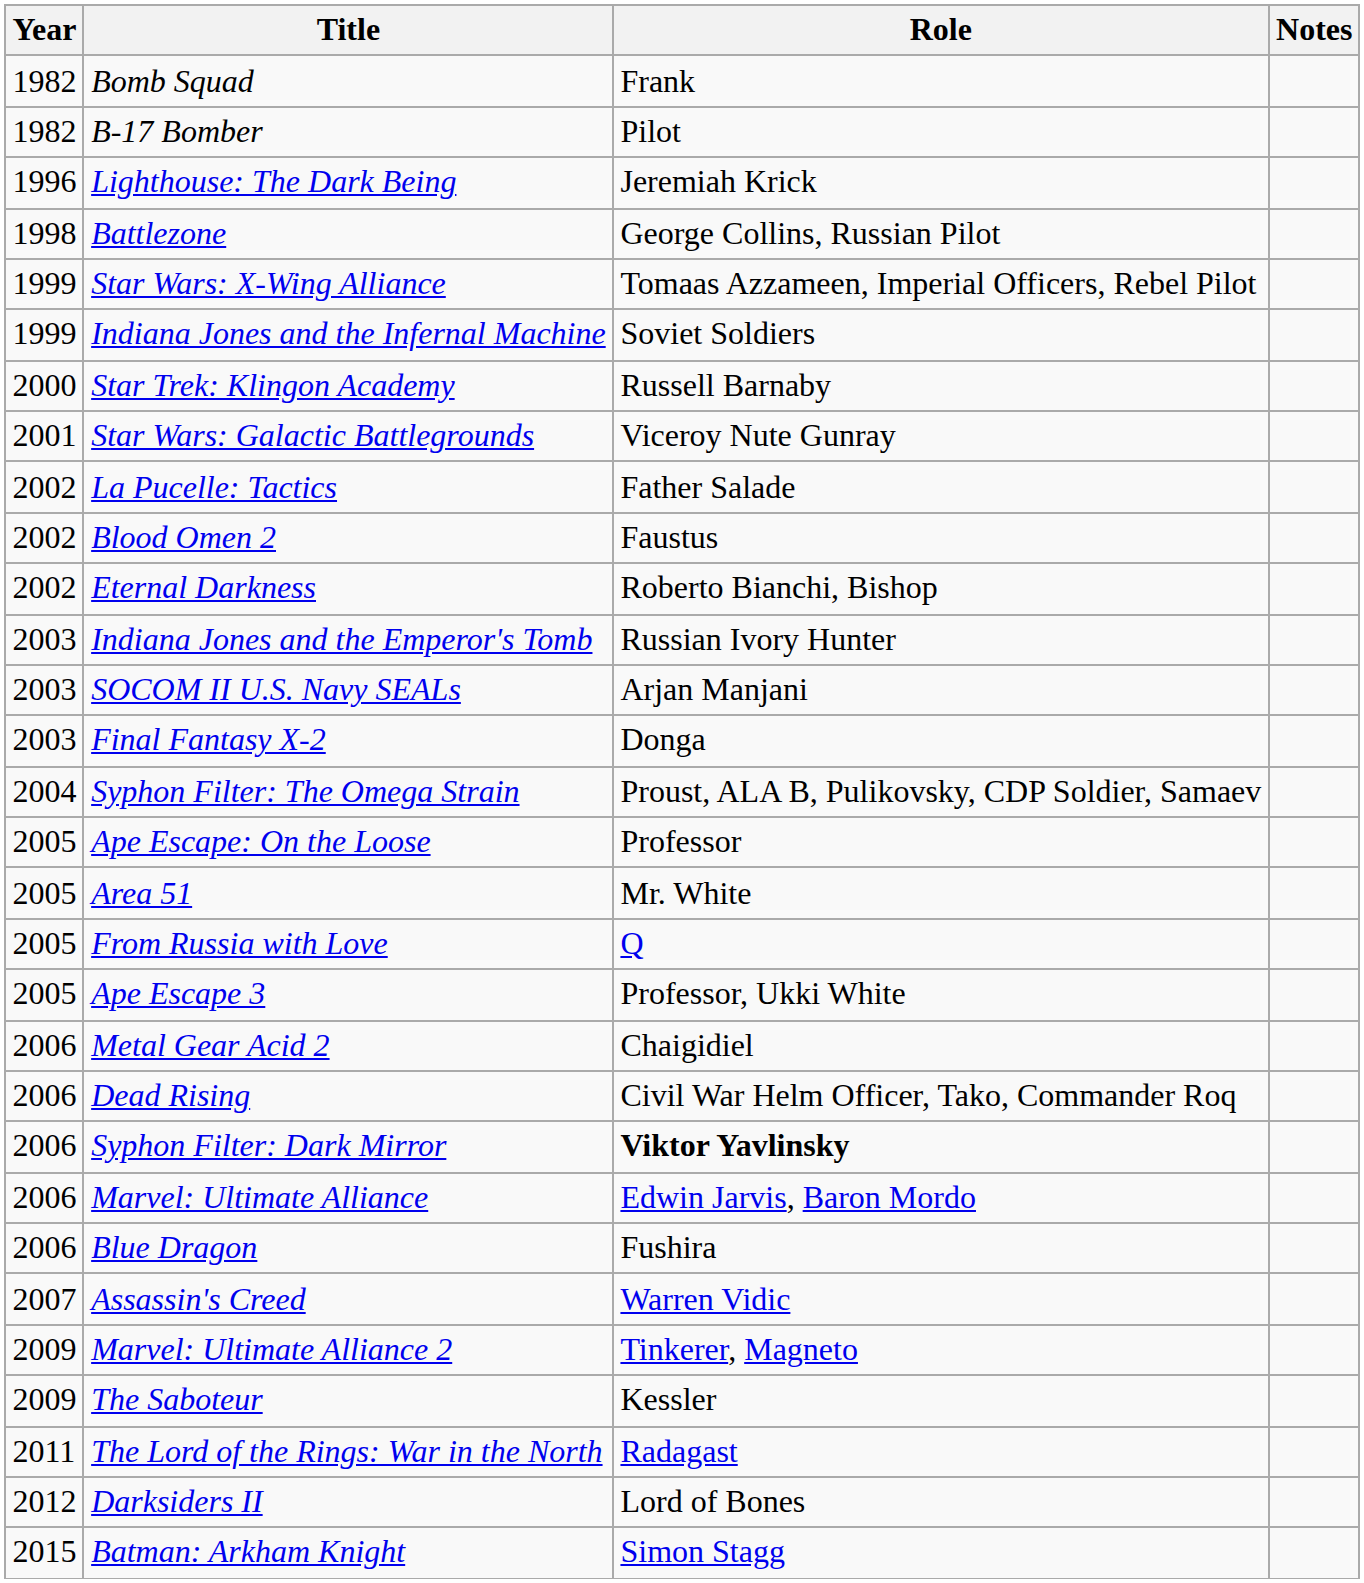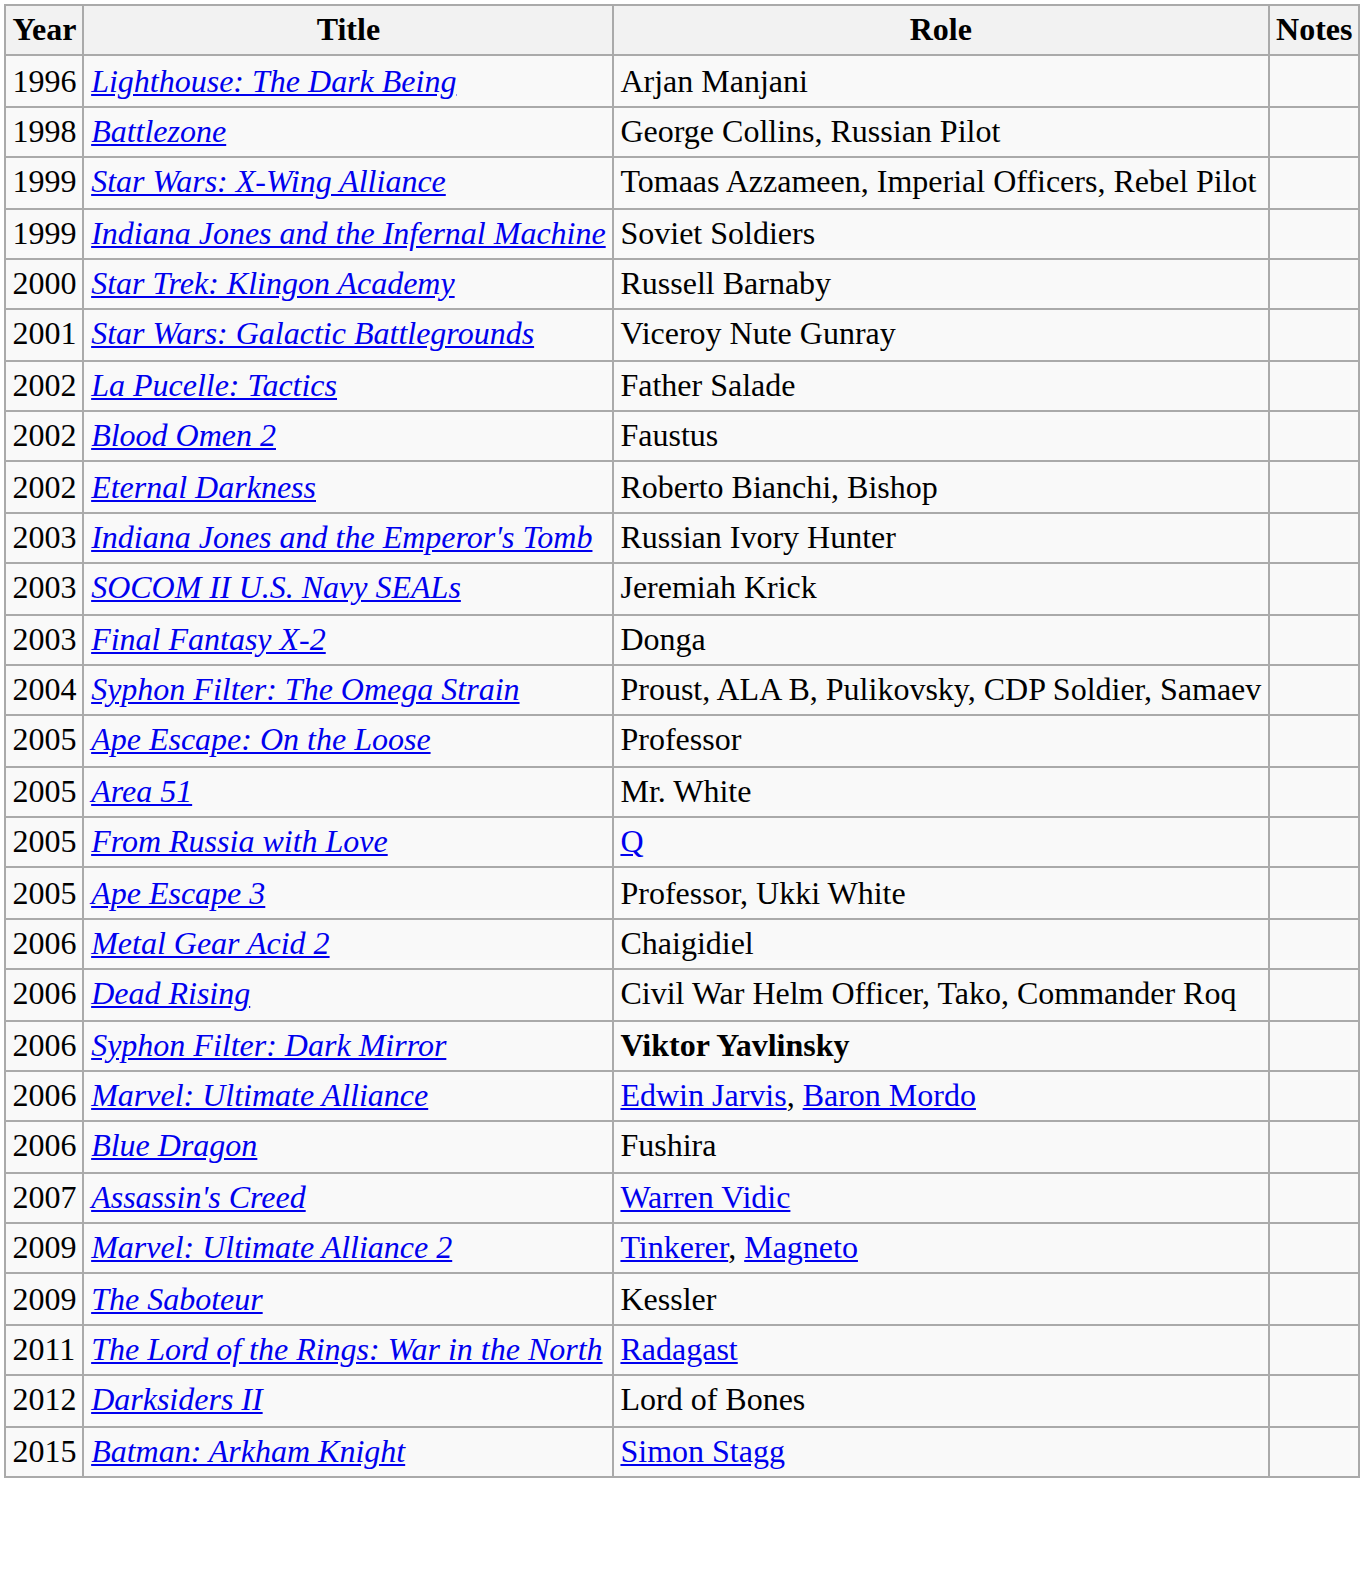- row: (172, 80)
- row: (177, 131)
(719, 182) Jeremiah Krick -> (714, 80) Arjan Manjani
(714, 689) Arjan Manjani -> (719, 588) Jeremiah Krick
